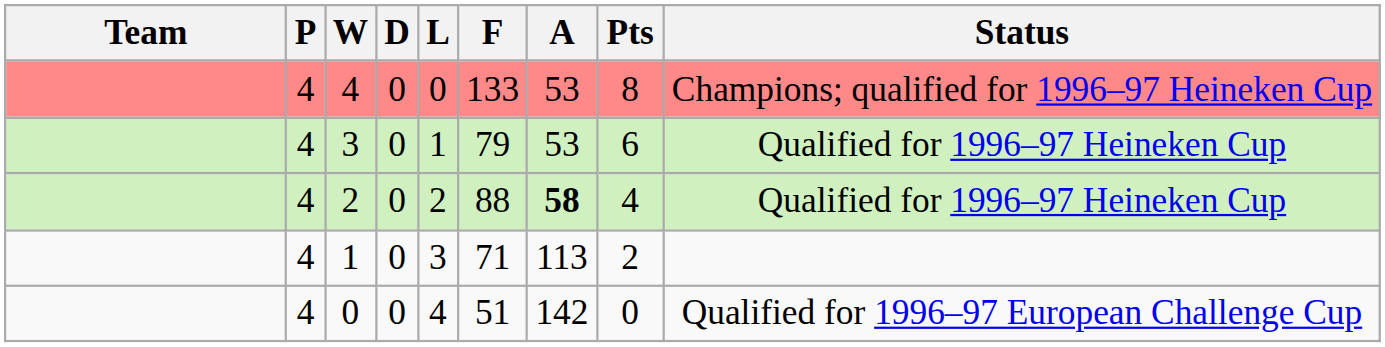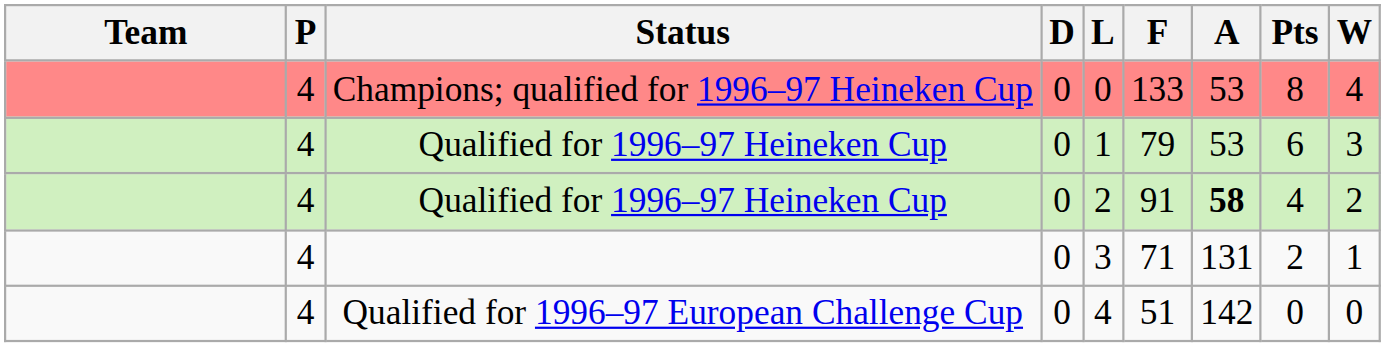columns swapped: (350, 32) <-> (1022, 32)
(493, 200) 88 -> (1157, 200) 91
(562, 256) 113 -> (1227, 256) 131
